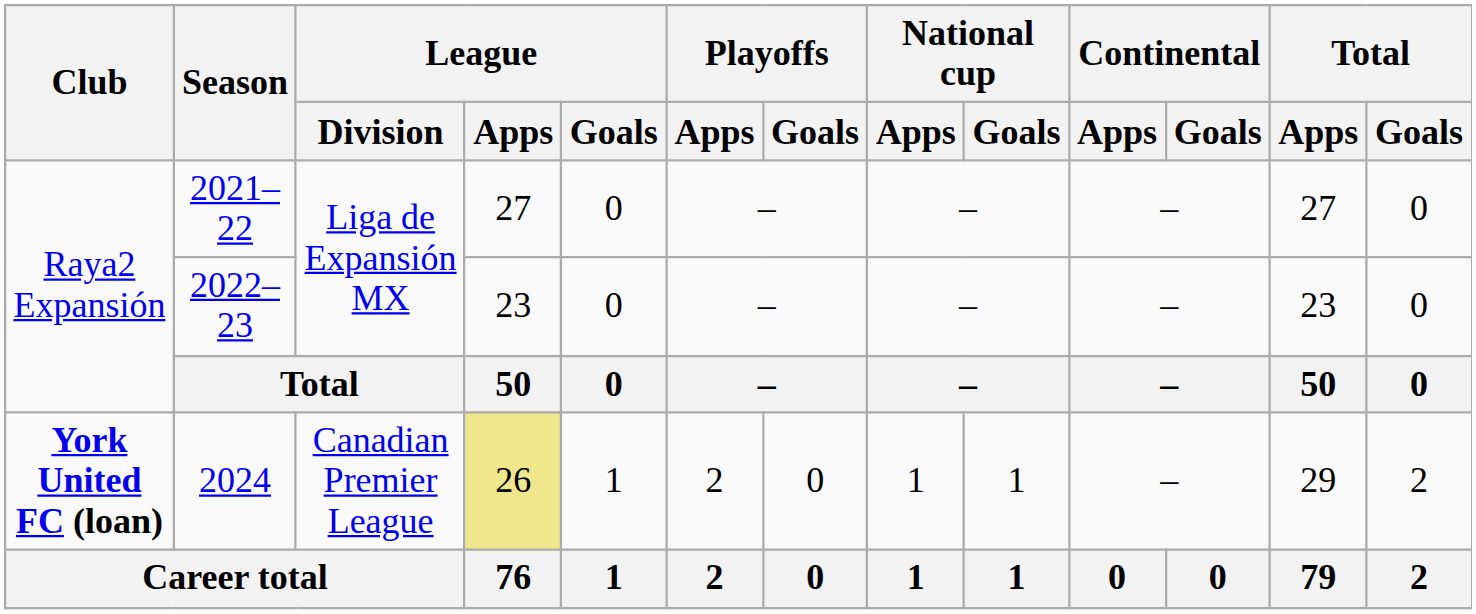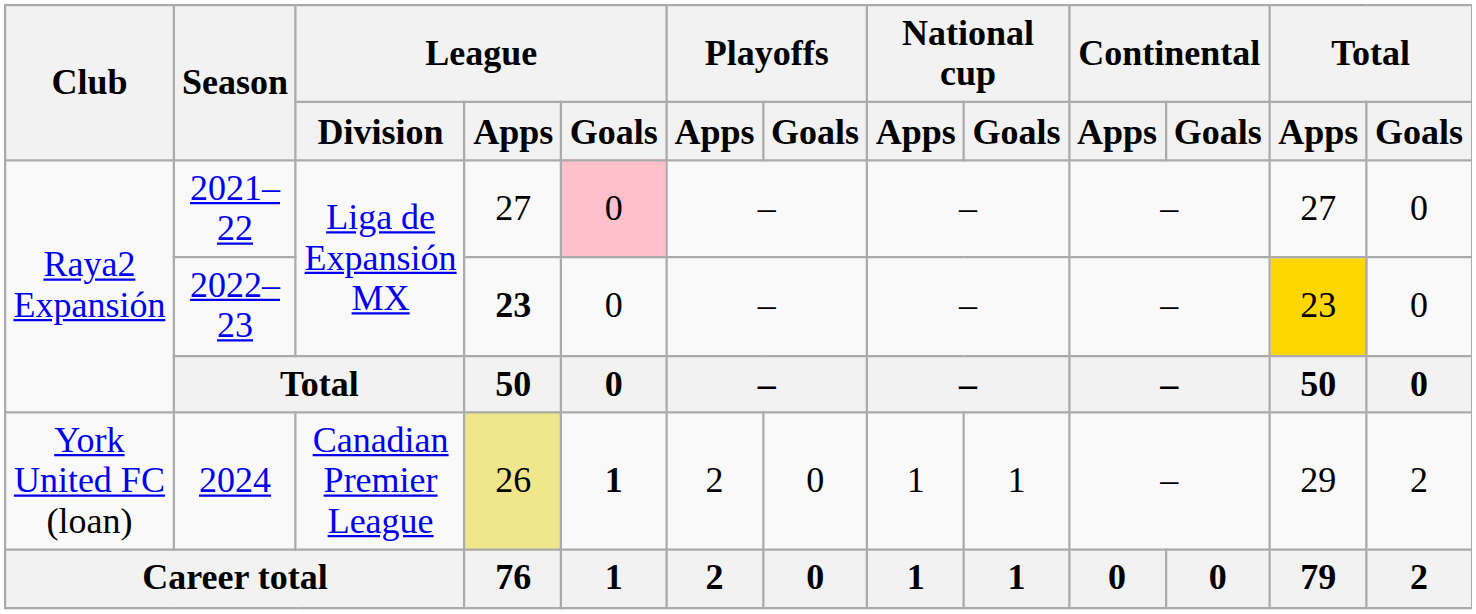(614, 207) no background -> (614, 207) pink background
(513, 305) normal -> (513, 305) bold
(1318, 305) no background -> (1318, 305) gold background
(89, 480) bold -> (89, 480) normal
(614, 480) normal -> (614, 480) bold
